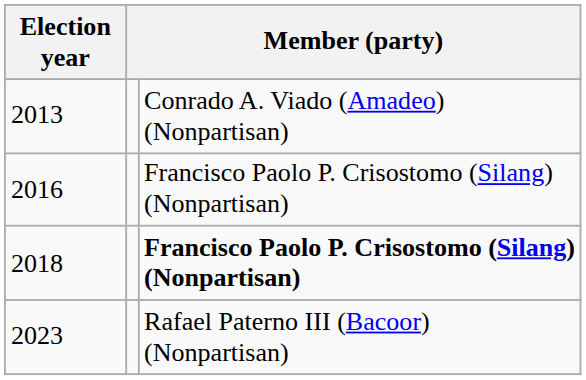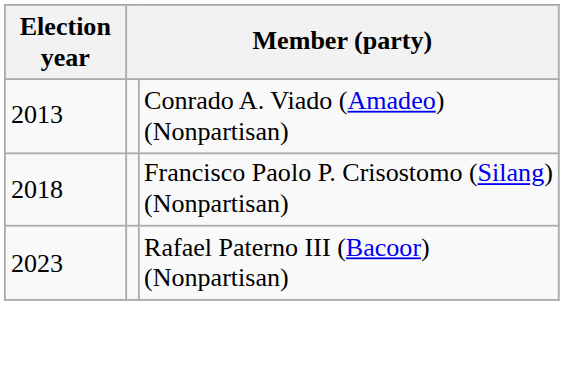- row: (37, 189)
(360, 263) bold -> (348, 189) normal
